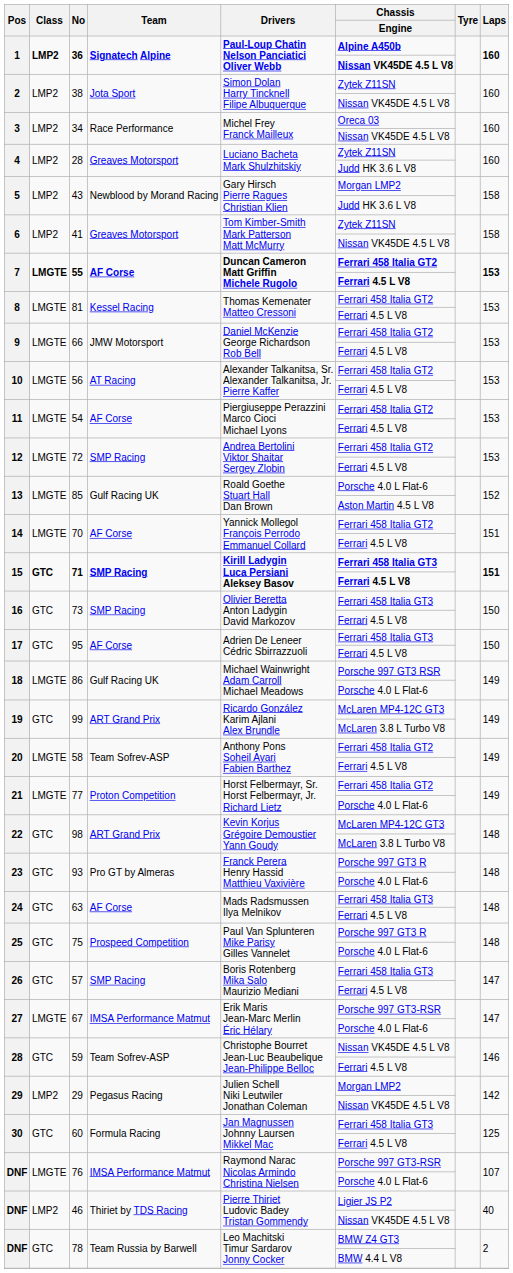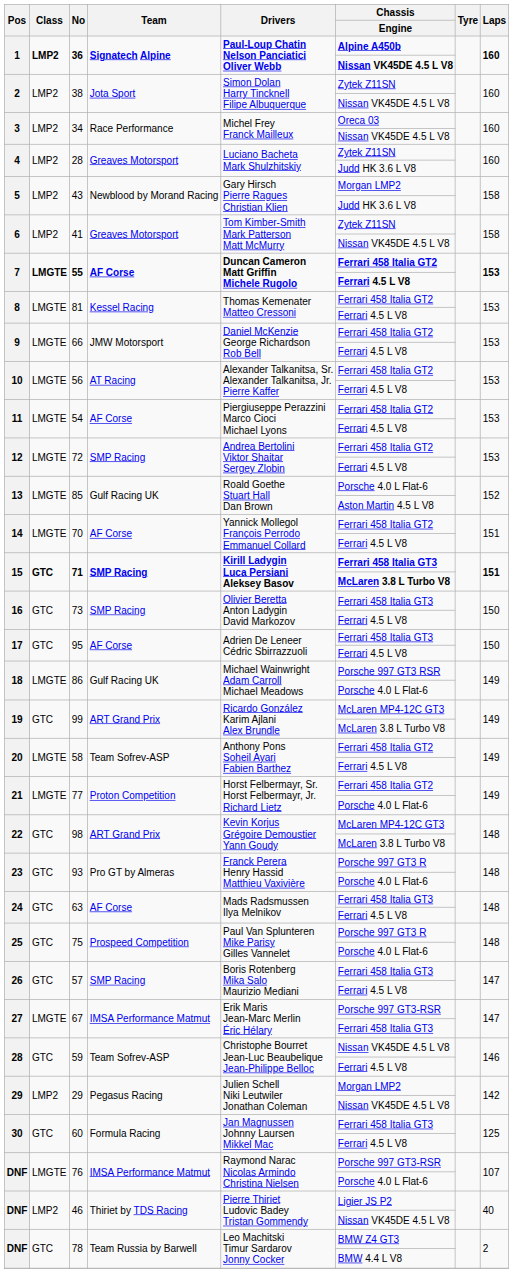(374, 582) Ferrari 4.5 L V8 -> (394, 582) McLaren 3.8 L Turbo V8
(383, 1029) Porsche 4.0 L Flat-6 -> (386, 1029) Ferrari 458 Italia GT3
